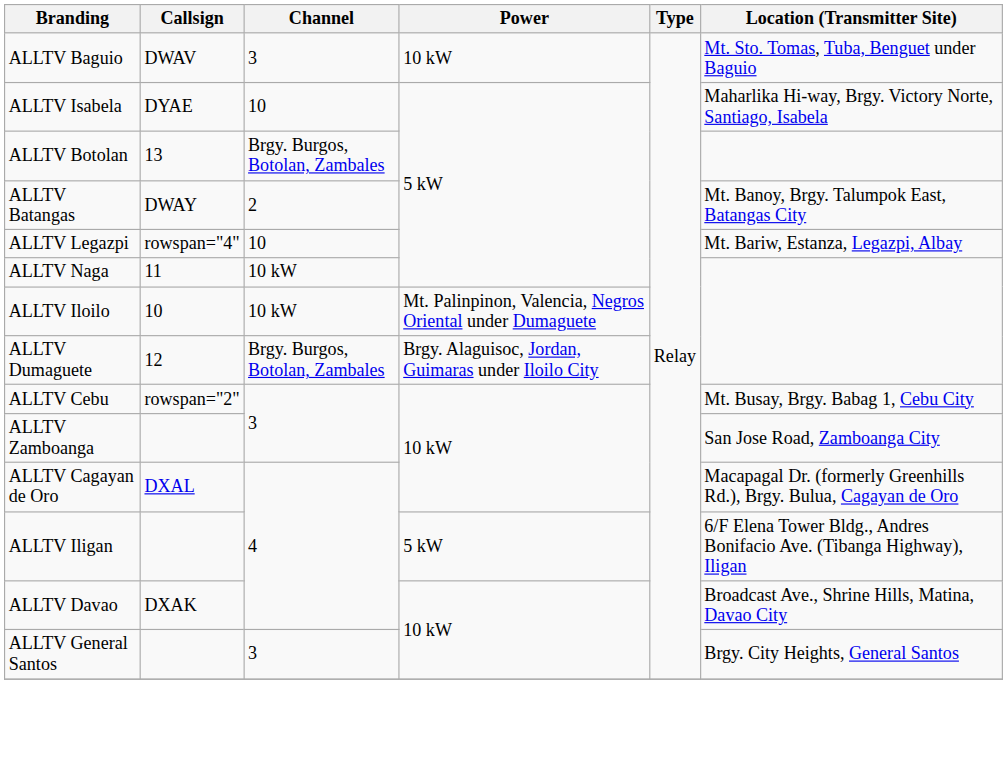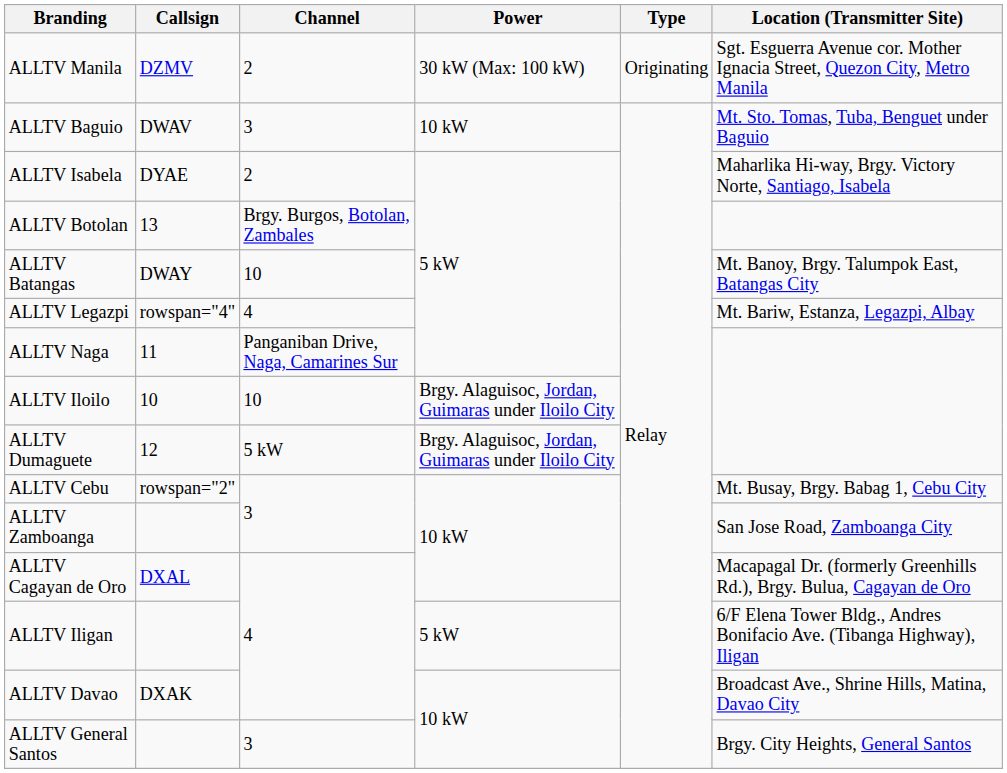+ row: (65, 67)
(257, 106) 10 -> (248, 176) 2
(253, 204) 2 -> (252, 274) 10
(257, 243) 10 -> (248, 312) 4
(272, 272) 10 kW -> (320, 351) Panganiban Drive, Naga, Camarines Sur
(272, 311) 10 kW -> (252, 400) 10
(524, 311) Mt. Palinpinon, Valencia, Negros Oriental under Dumaguete -> (517, 400) Brgy. Alaguisoc, Jordan, Guimaras under Iloilo City
(316, 360) Brgy. Burgos, Botolan, Zambales -> (263, 449) 5 kW
